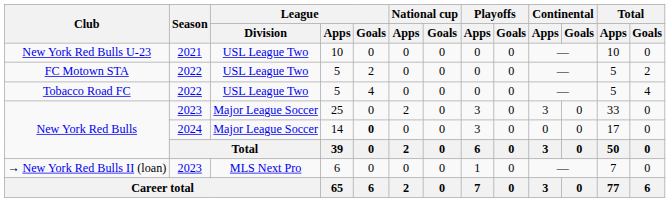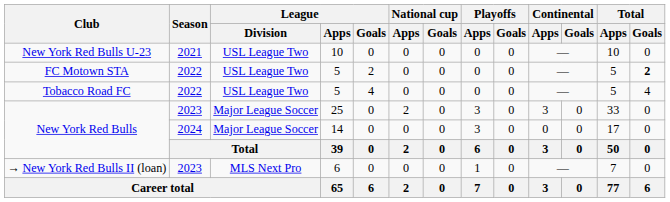(647, 71) normal -> (647, 71) bold
(371, 129) bold -> (371, 129) normal
